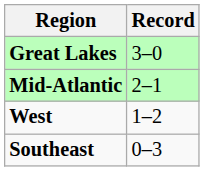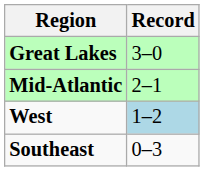(147, 117) no background -> (147, 117) lightblue background
